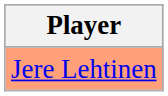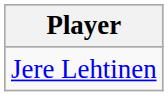(84, 68) lightsalmon background -> (84, 68) no background
